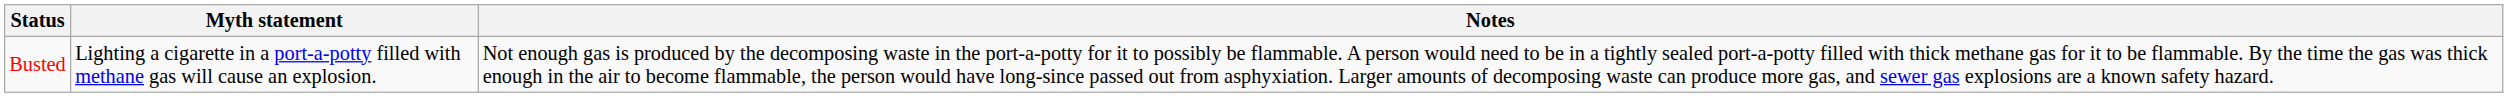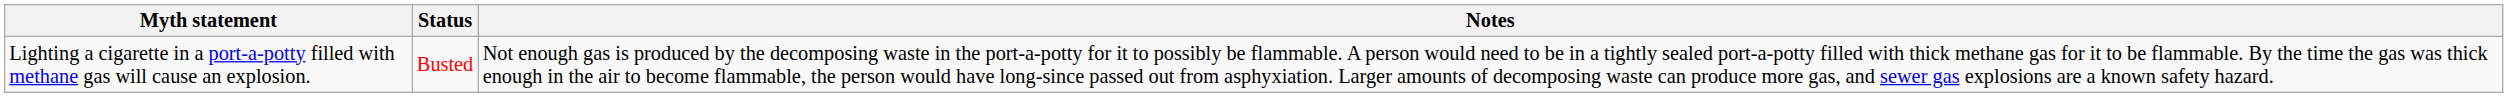columns swapped: (274, 20) <-> (38, 20)
